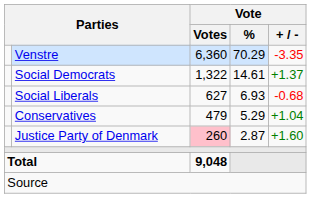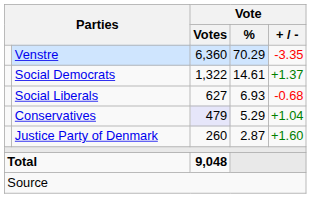(216, 116) no background -> (216, 116) lavender background
(216, 136) pink background -> (216, 136) no background
